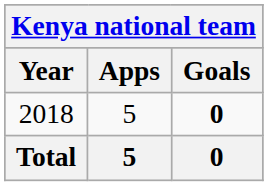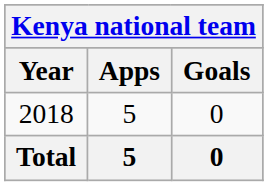(217, 113) bold -> (217, 113) normal
